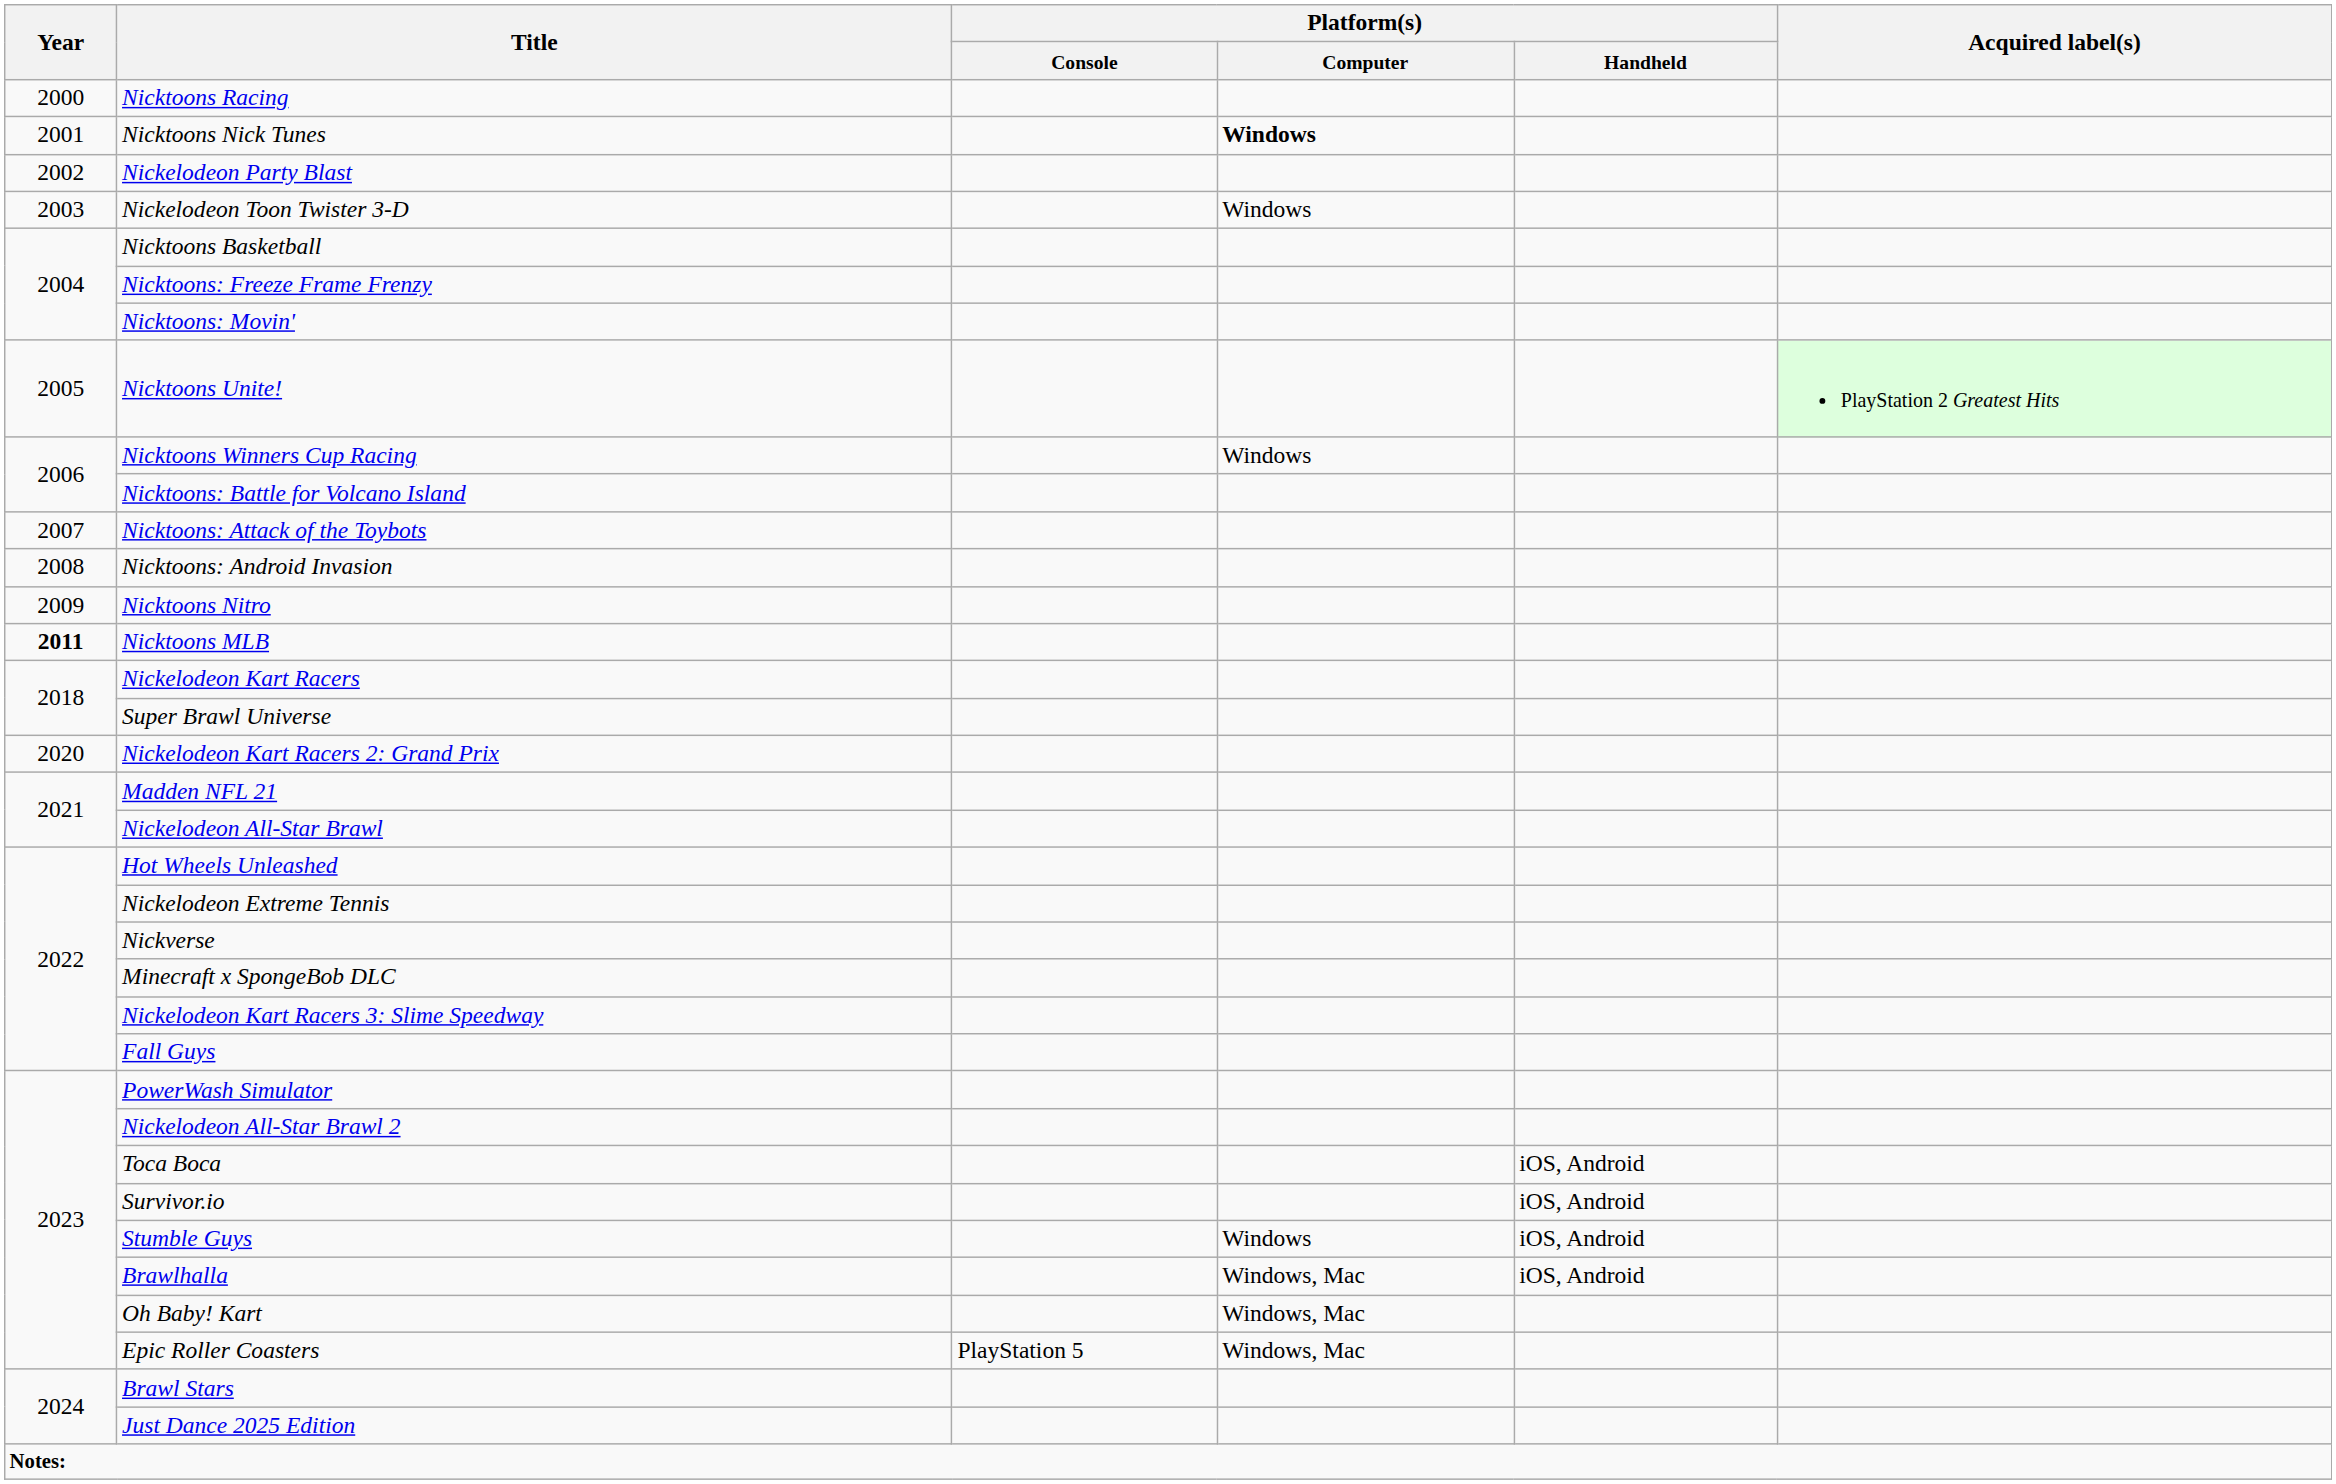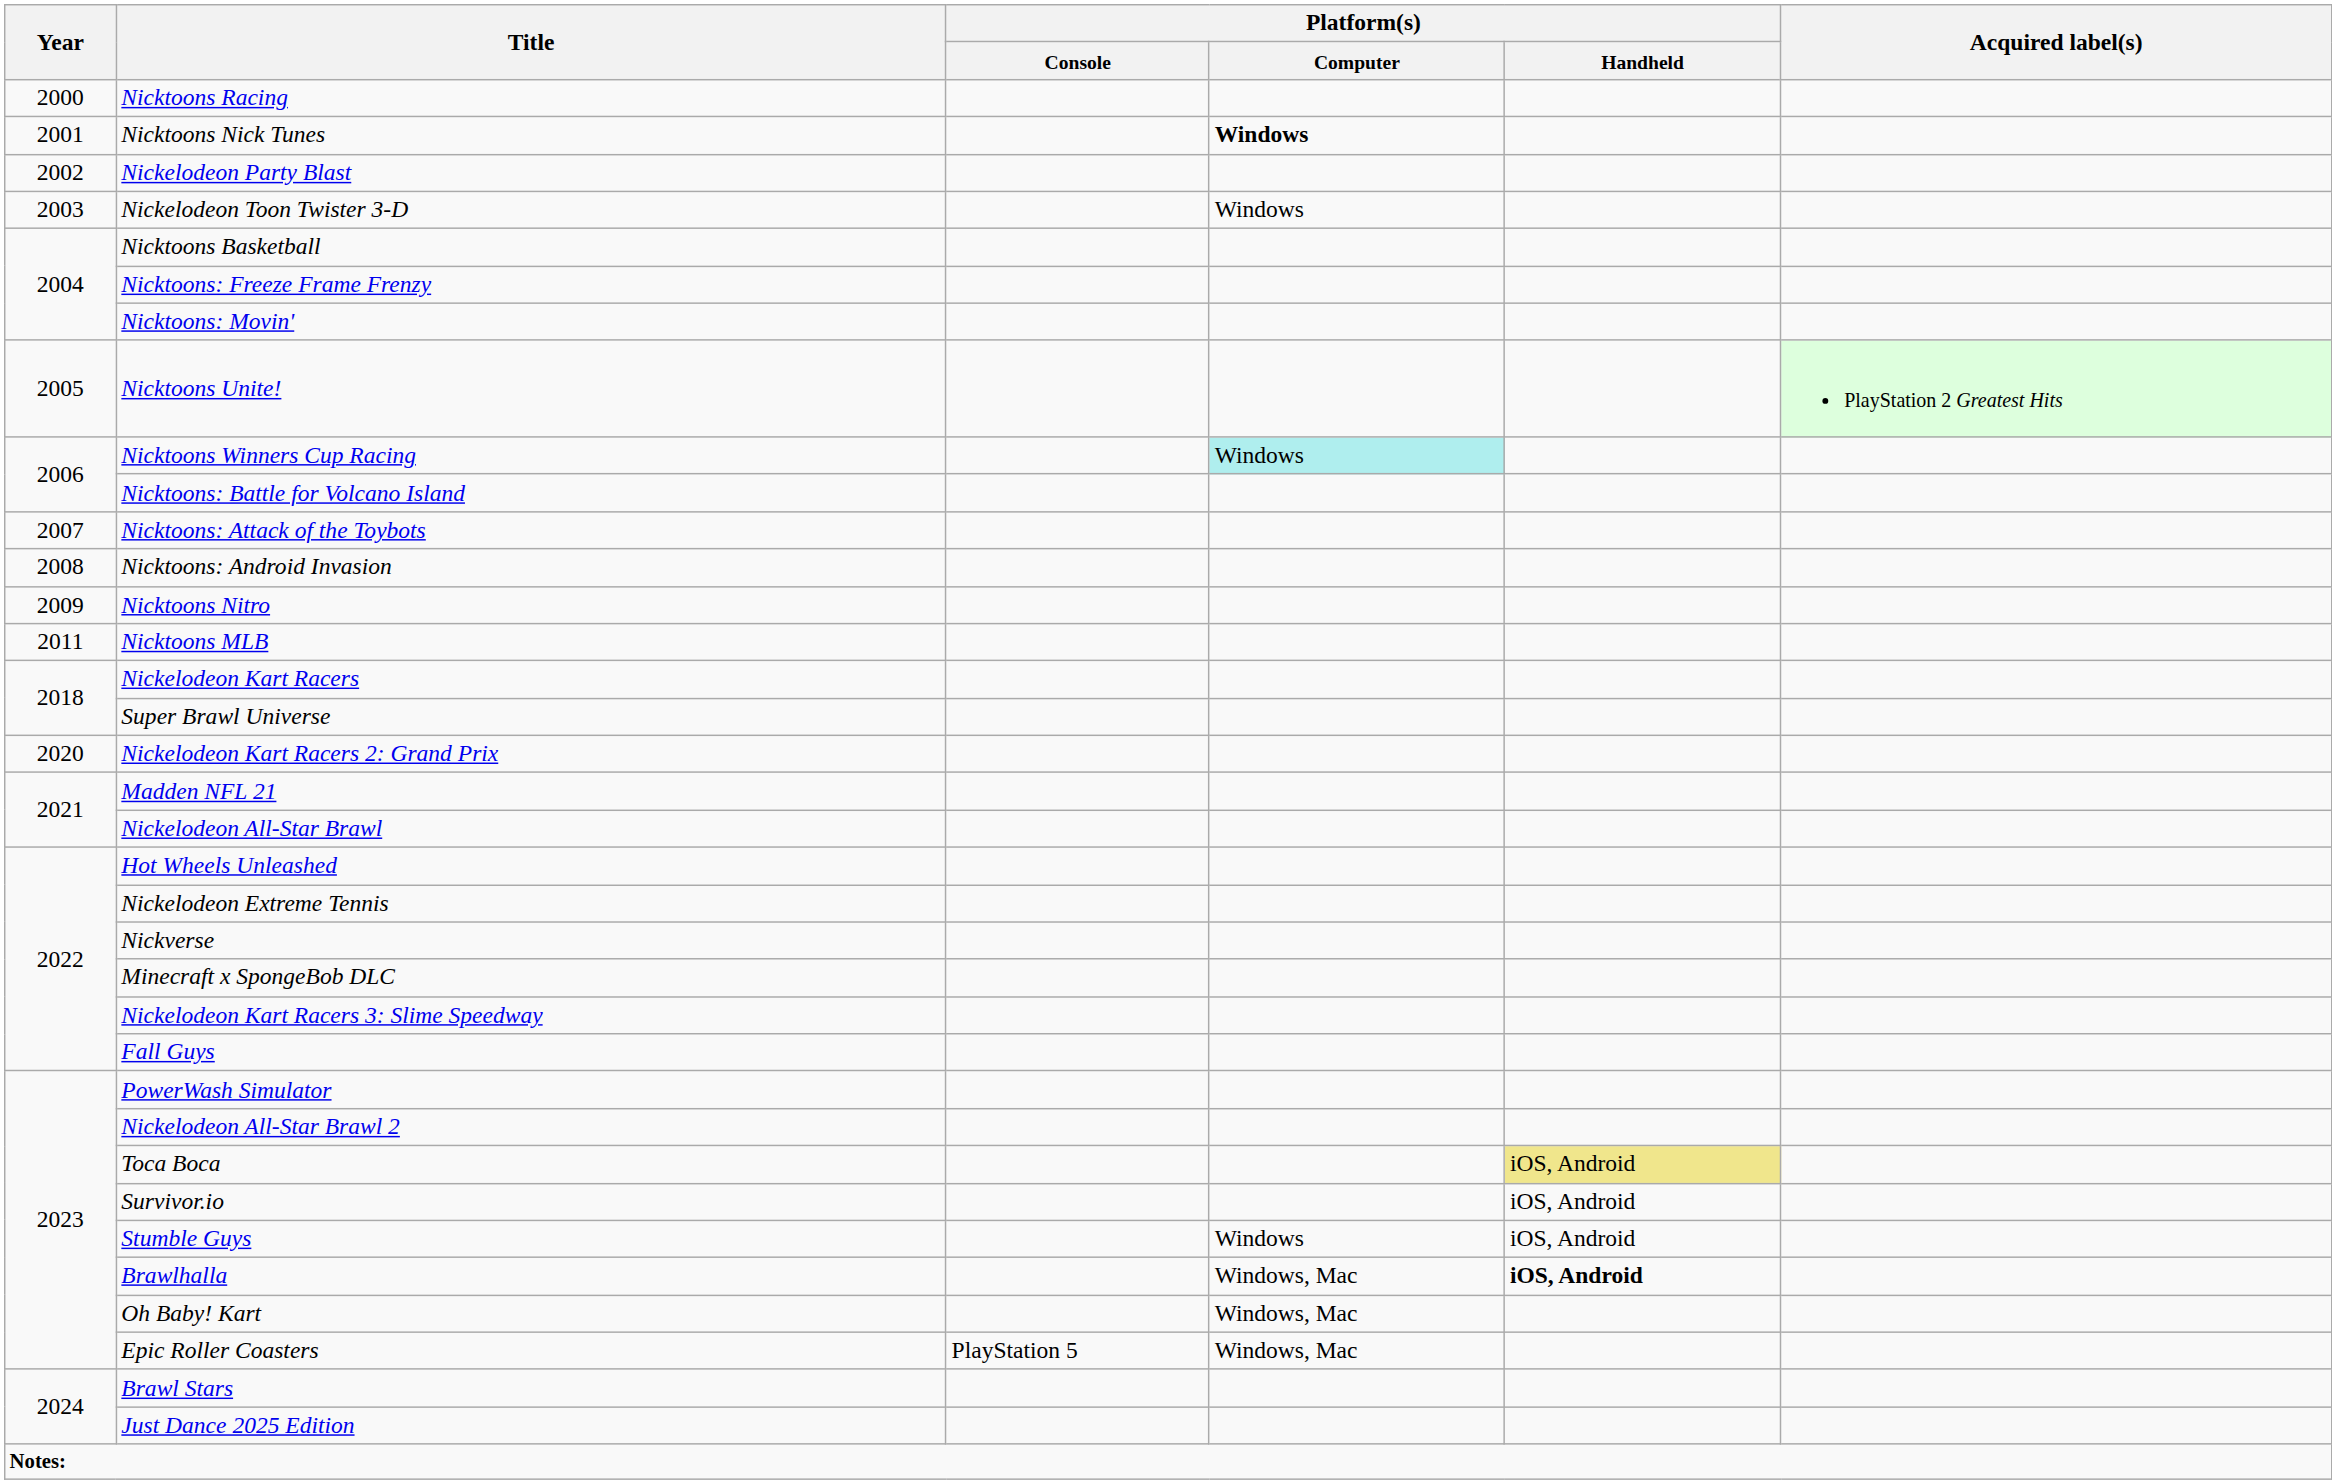(1267, 455) no background -> (1259, 455) paleturquoise background
(61, 641) bold -> (60, 641) normal
(1582, 1164) no background -> (1573, 1164) khaki background
(1582, 1275) normal -> (1576, 1275) bold
